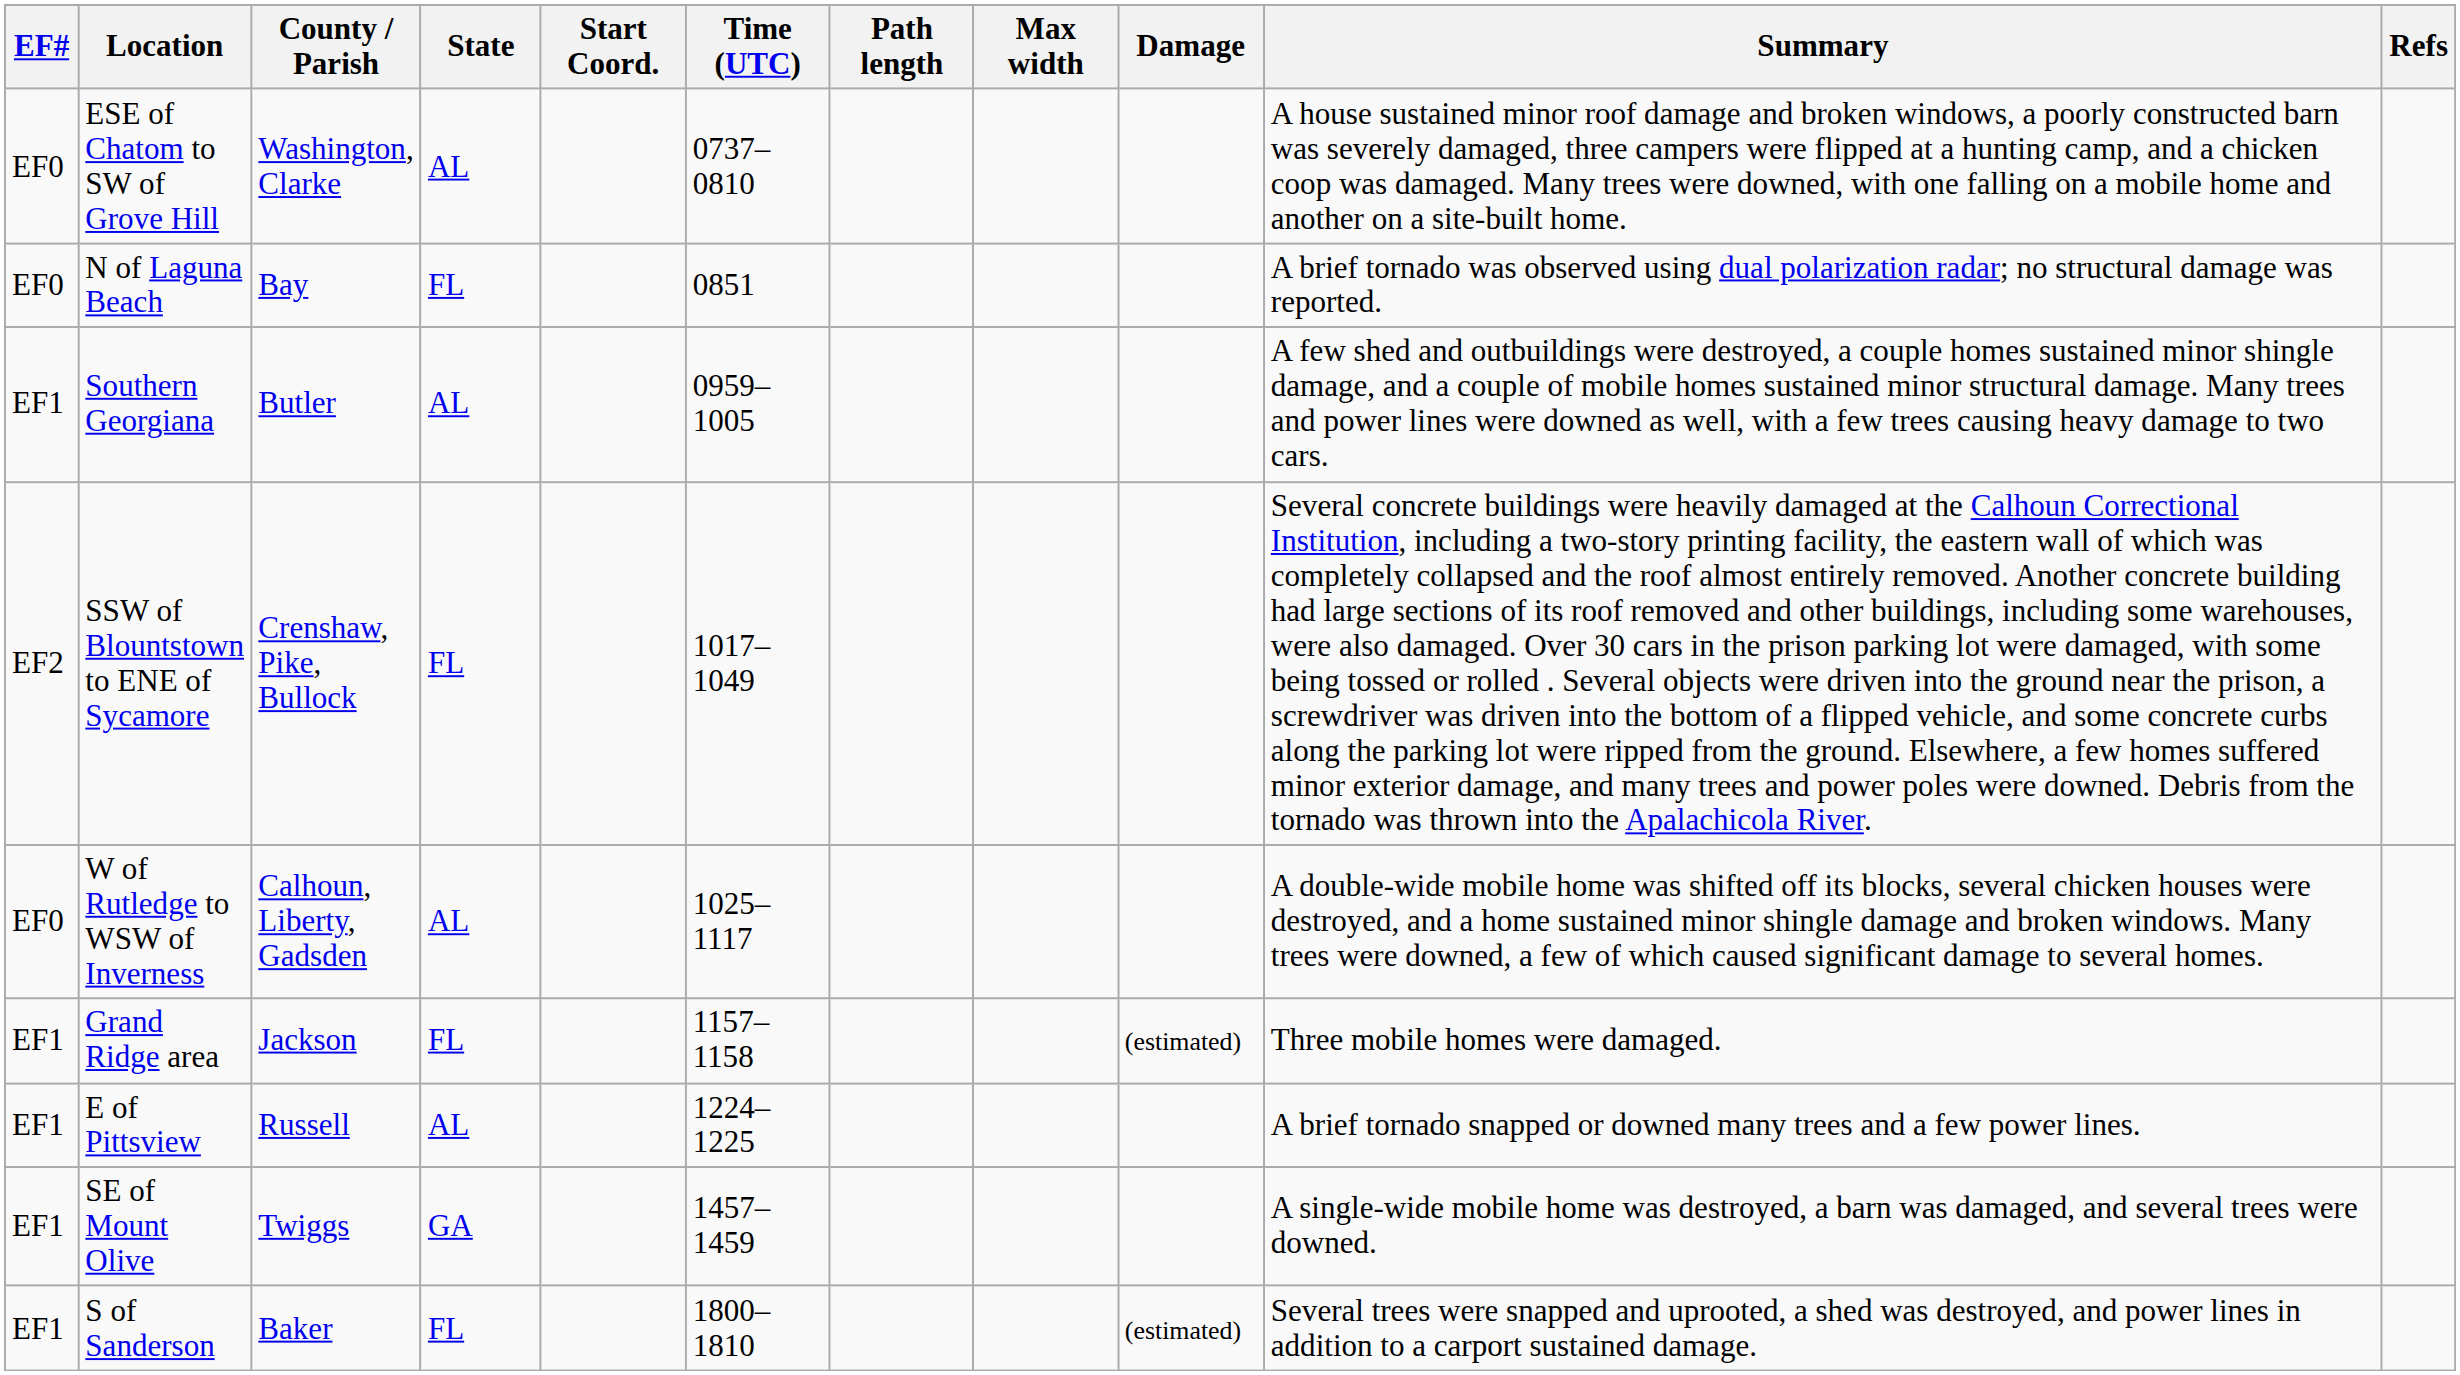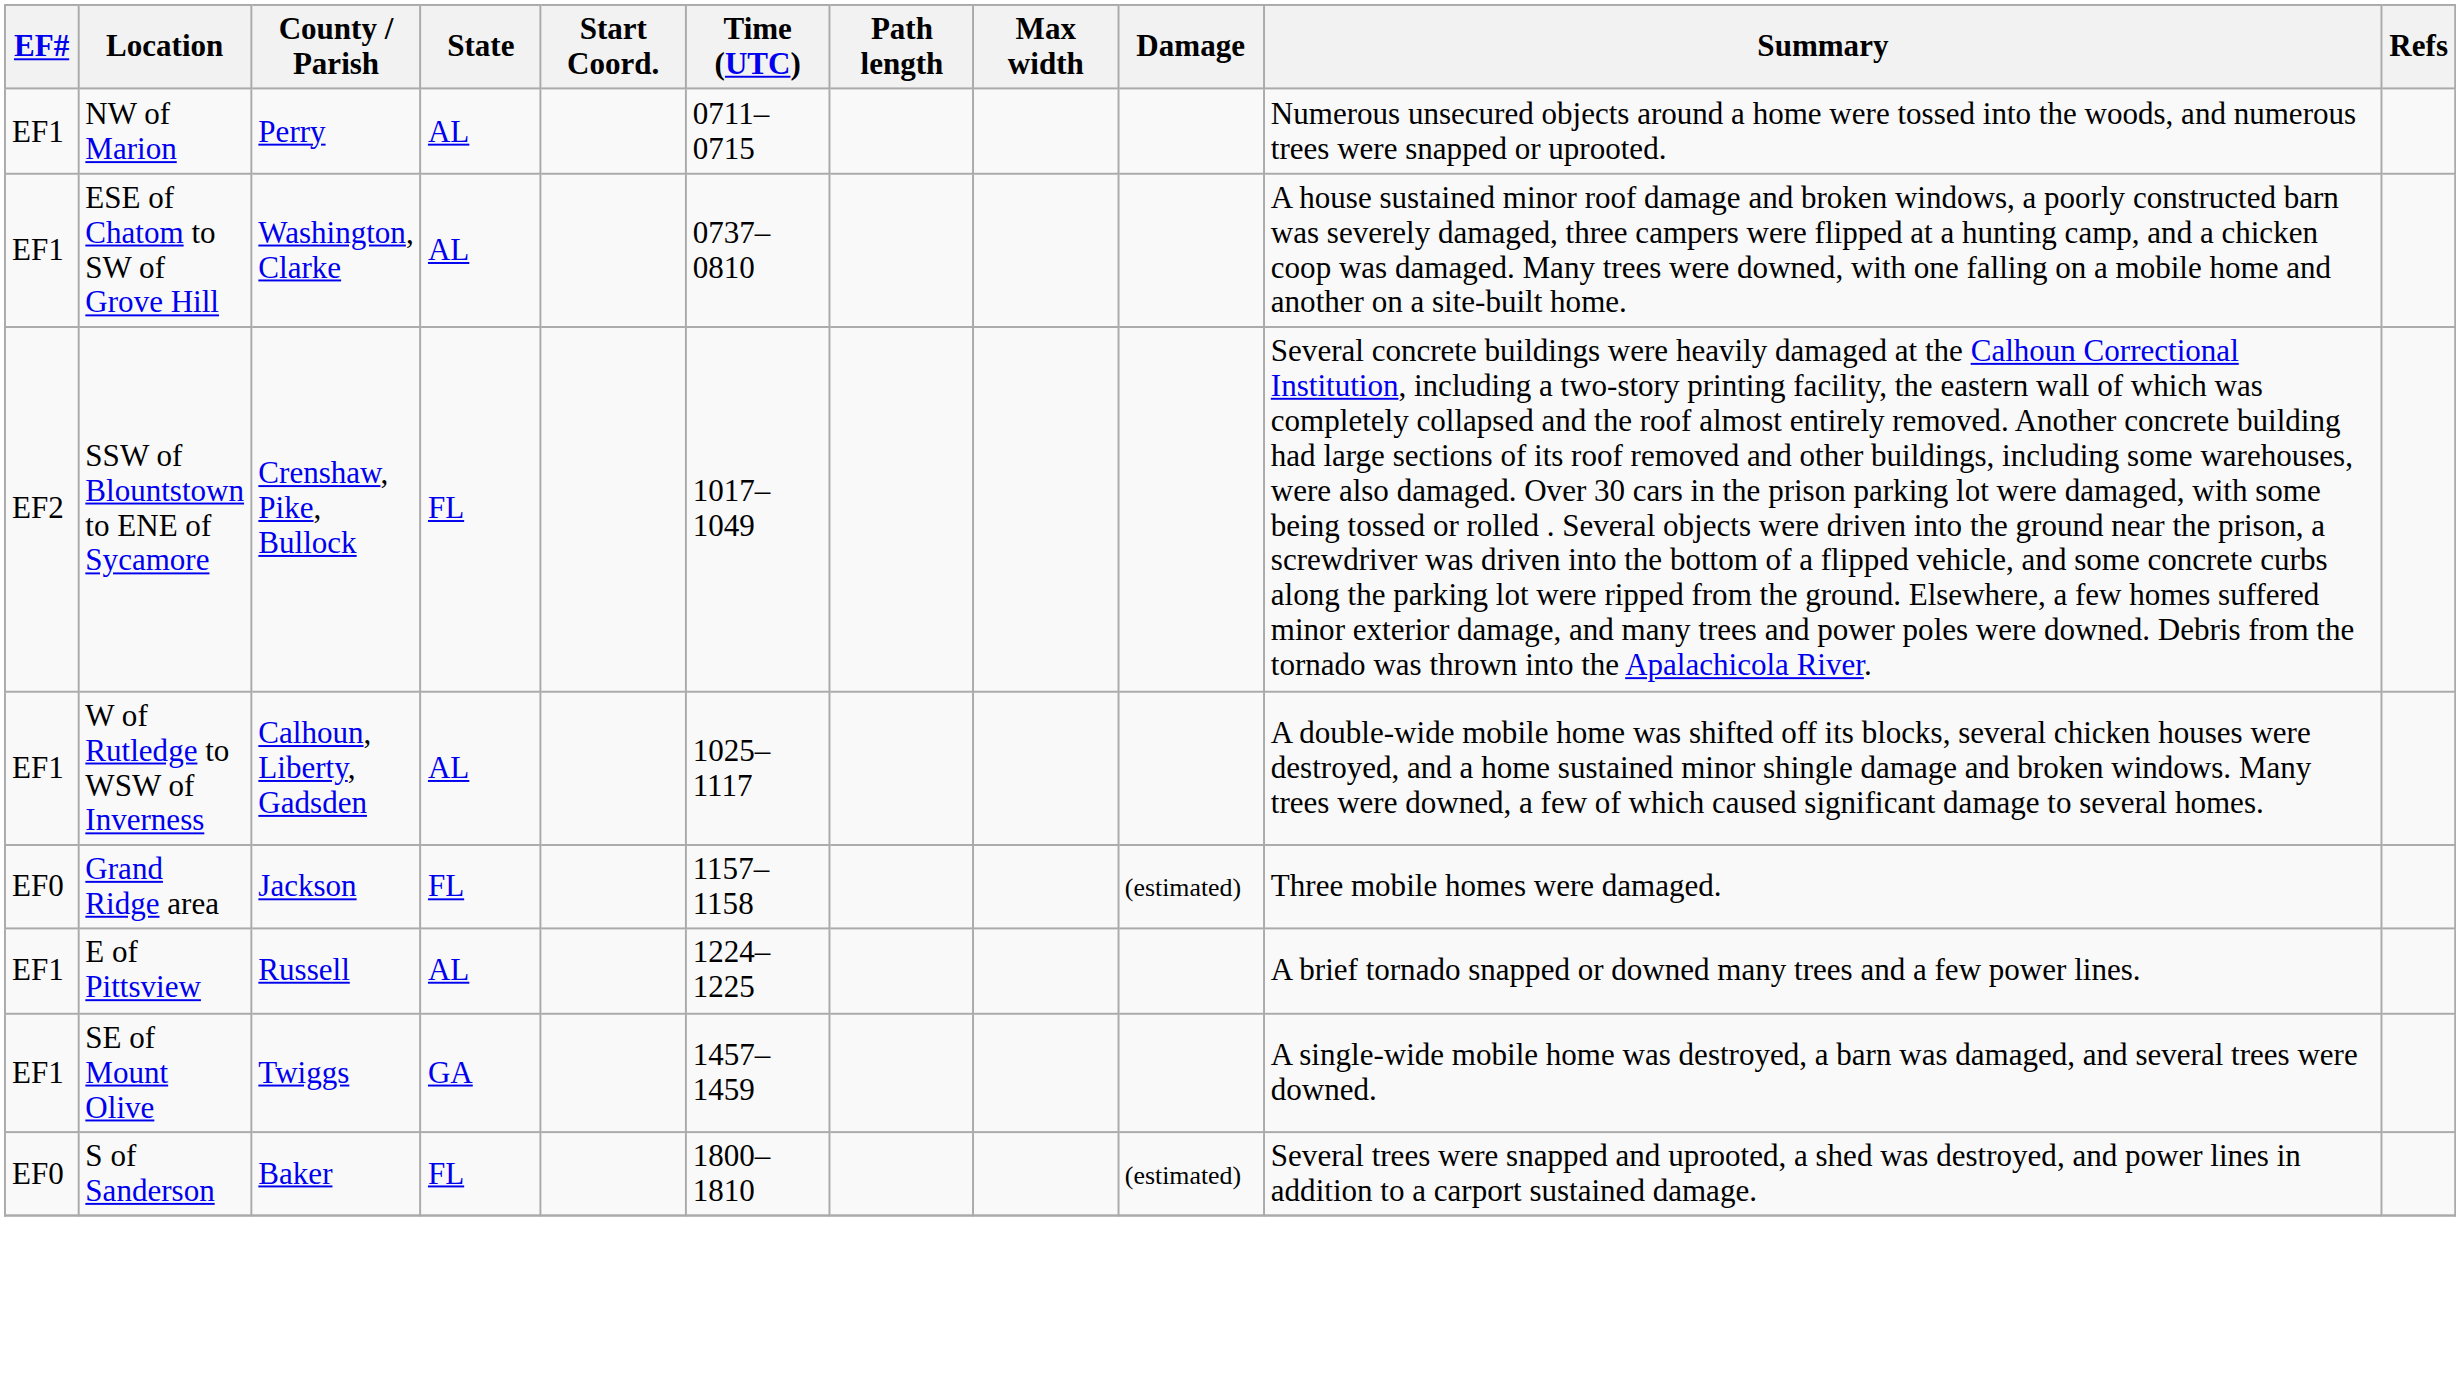+ row: (131, 130)
(38, 165) EF0 -> (38, 249) EF1
- row: (164, 284)
- row: (150, 403)
(38, 921) EF0 -> (38, 767) EF1
(38, 1040) EF1 -> (38, 886) EF0
(38, 1327) EF1 -> (38, 1173) EF0
